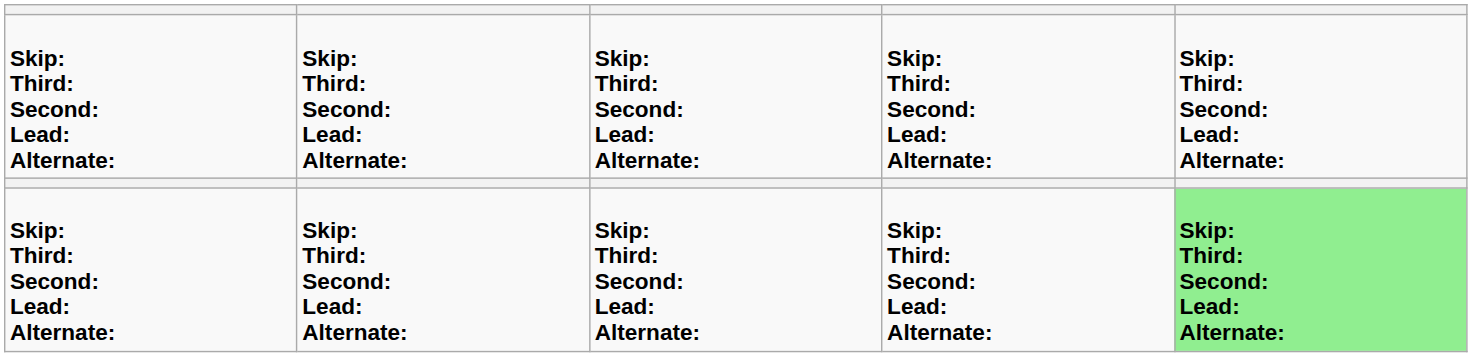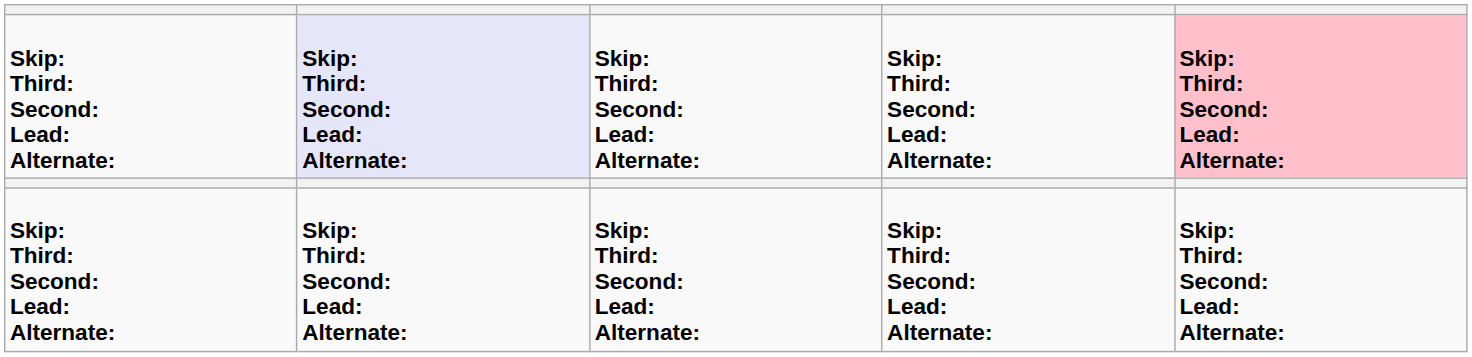(355, 108) no background -> (355, 108) lavender background
(1232, 108) no background -> (1232, 108) pink background
(1232, 282) lightgreen background -> (1232, 282) no background
